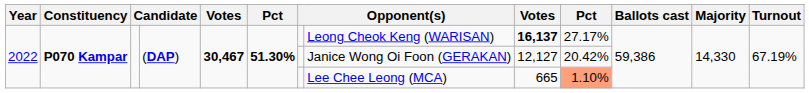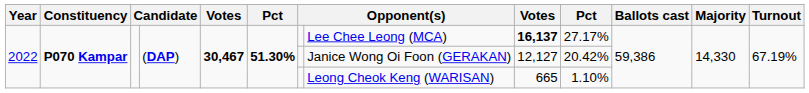(401, 36) Leong Cheok Keng (WARISAN) -> (377, 36) Lee Chee Leong (MCA)
(377, 78) Lee Chee Leong (MCA) -> (401, 78) Leong Cheok Keng (WARISAN)
(590, 78) lightsalmon background -> (590, 78) no background
